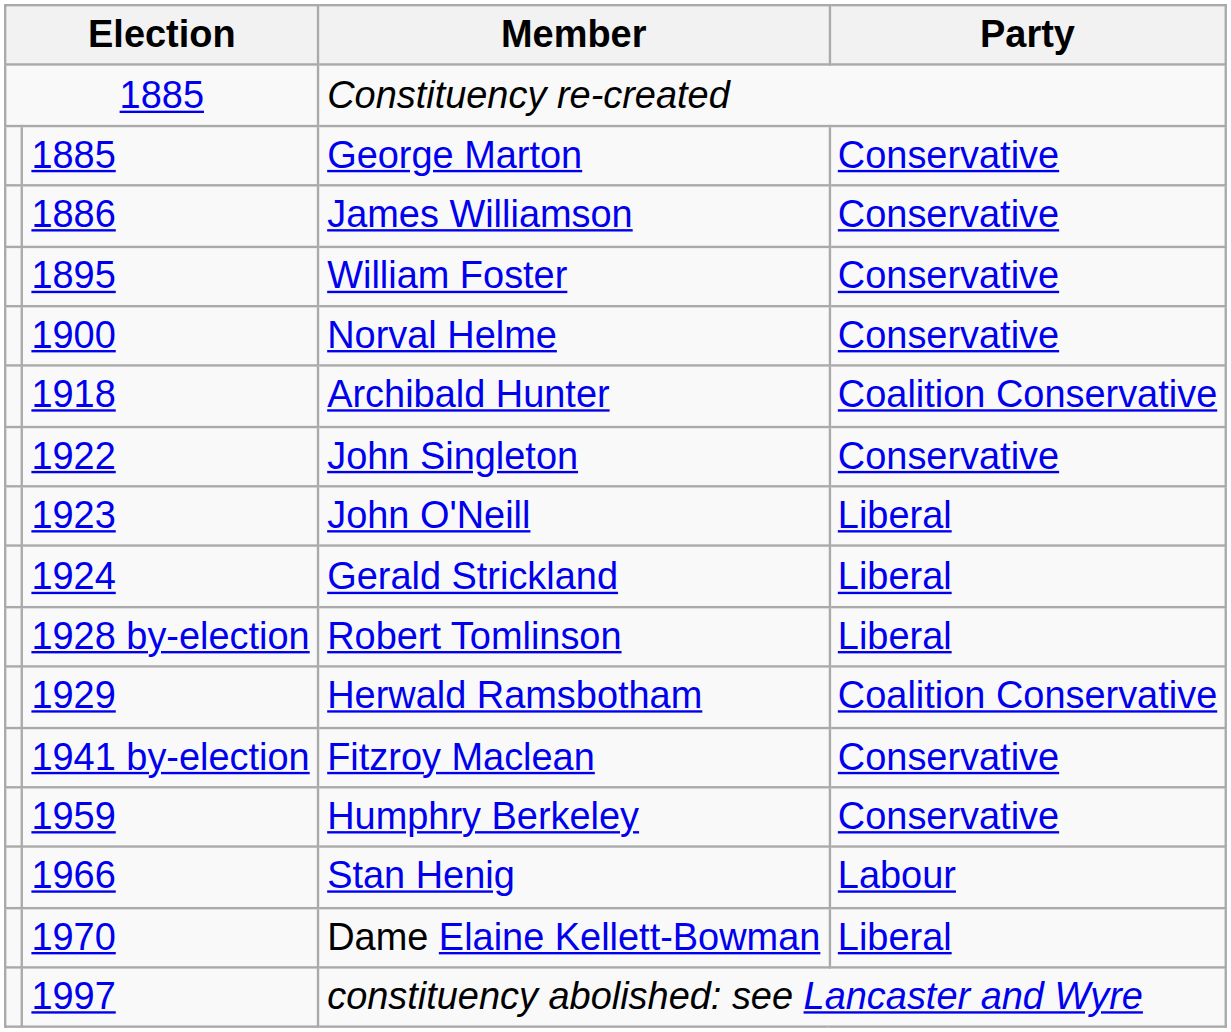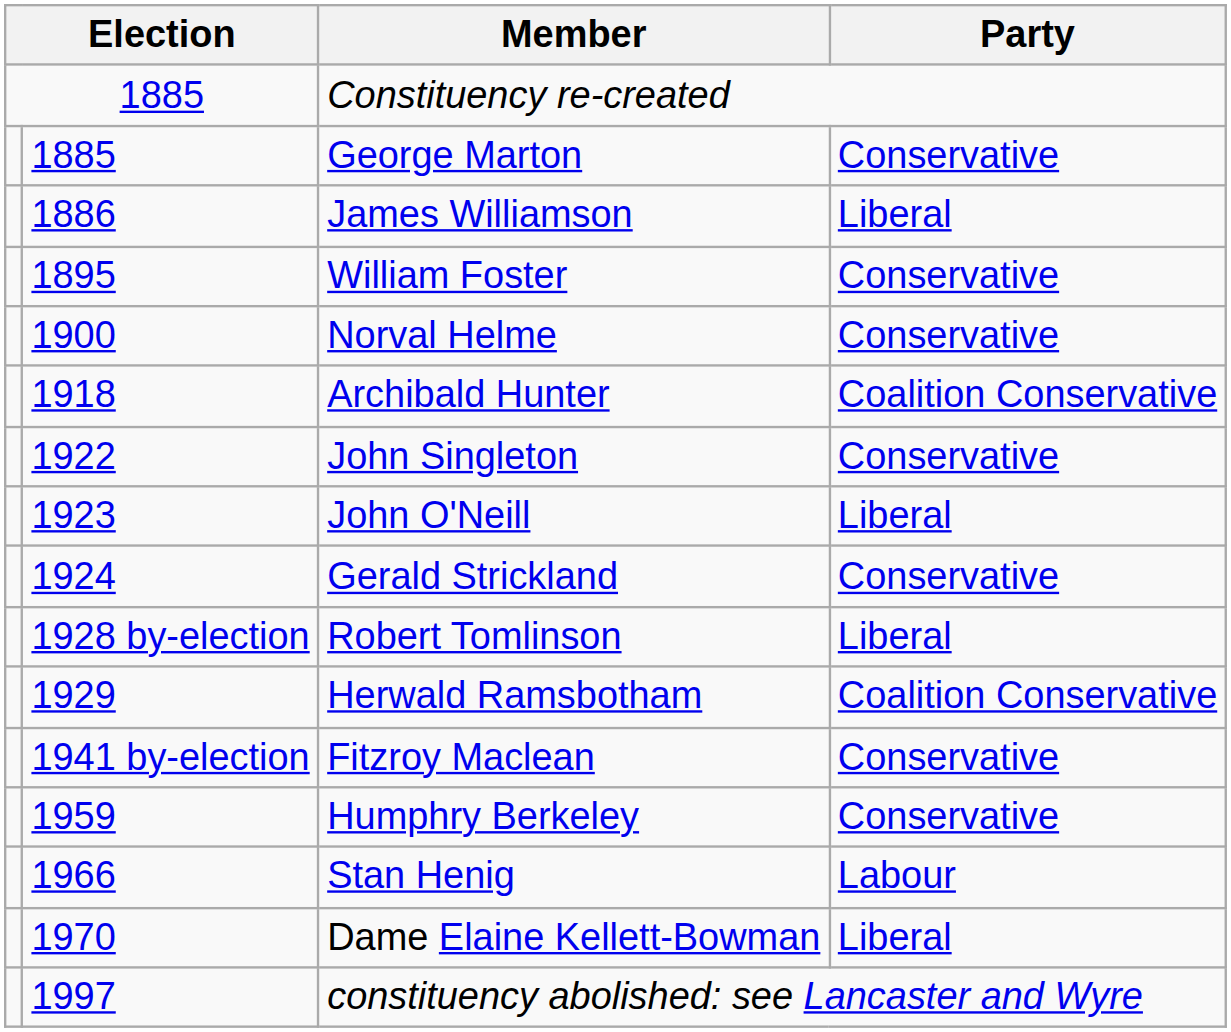(948, 214) Conservative -> (895, 214) Liberal
(895, 575) Liberal -> (948, 575) Conservative
